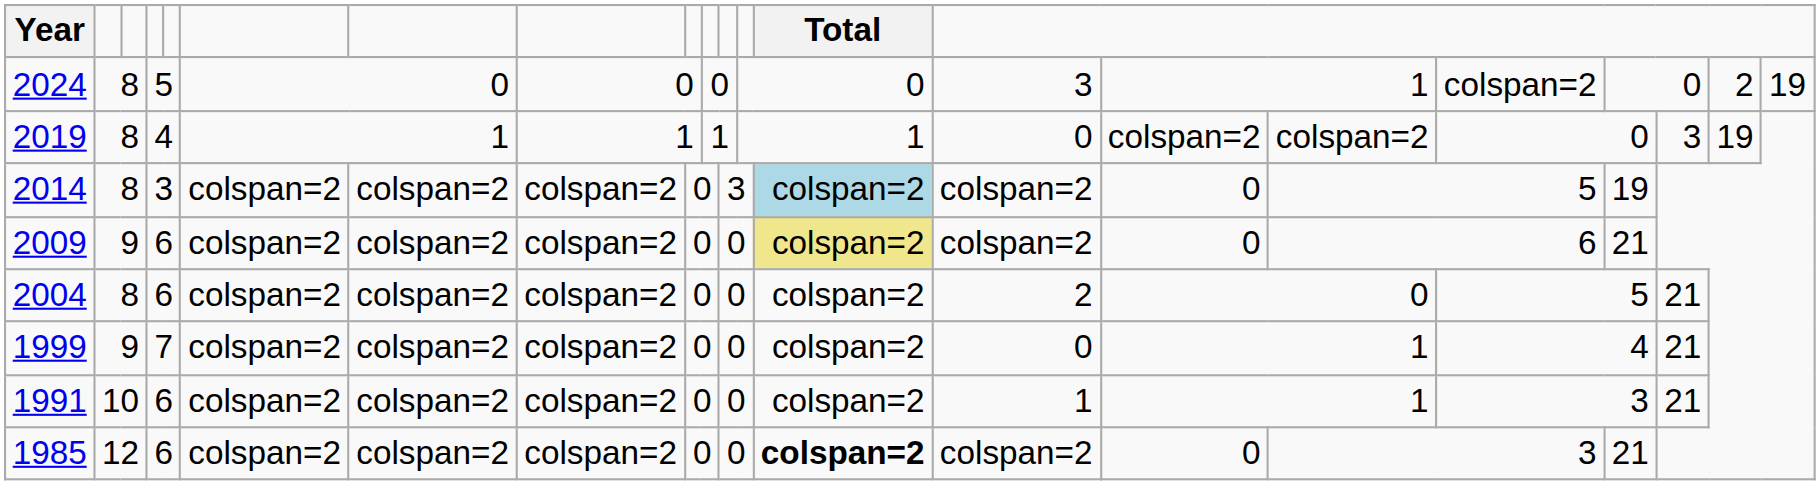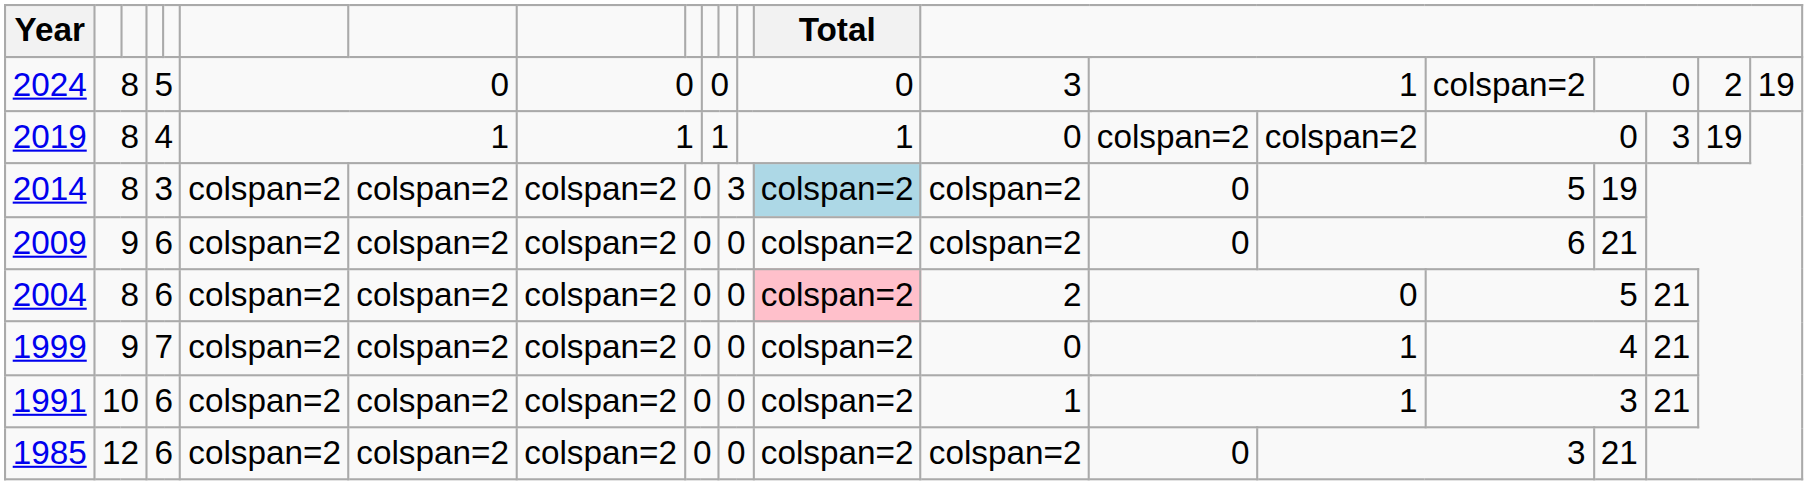(848, 242) khaki background -> (837, 242) no background
(848, 294) no background -> (837, 294) pink background
(843, 453) bold -> (837, 453) normal
